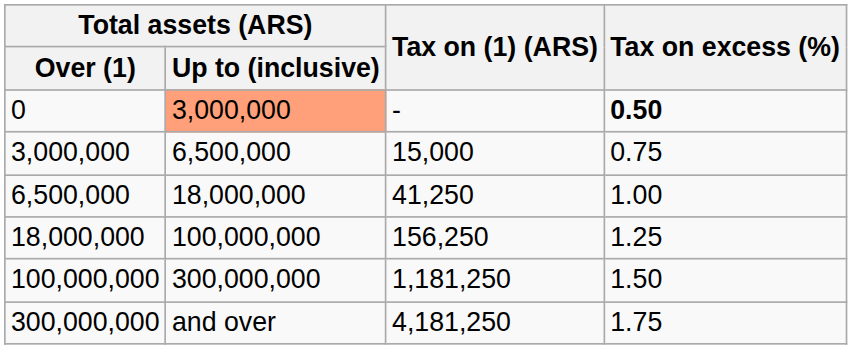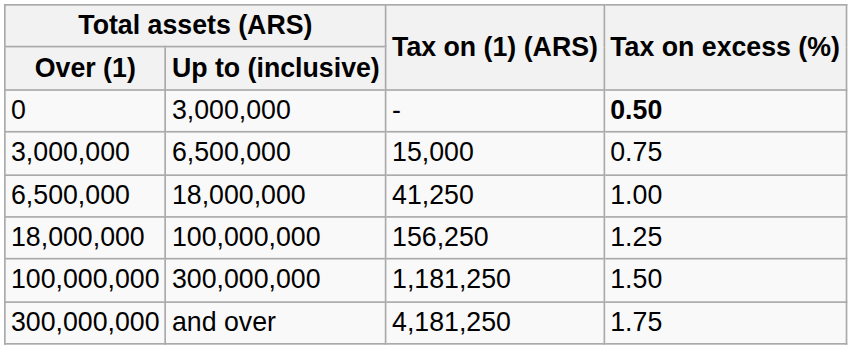(231, 110) lightsalmon background -> (231, 110) no background
